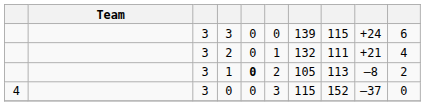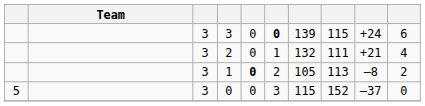(277, 33) normal -> (277, 33) bold
(16, 91) 4 -> (16, 91) 5
